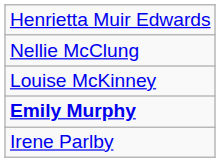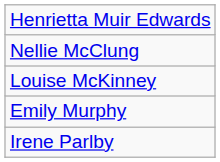(73, 111) bold -> (68, 111) normal
